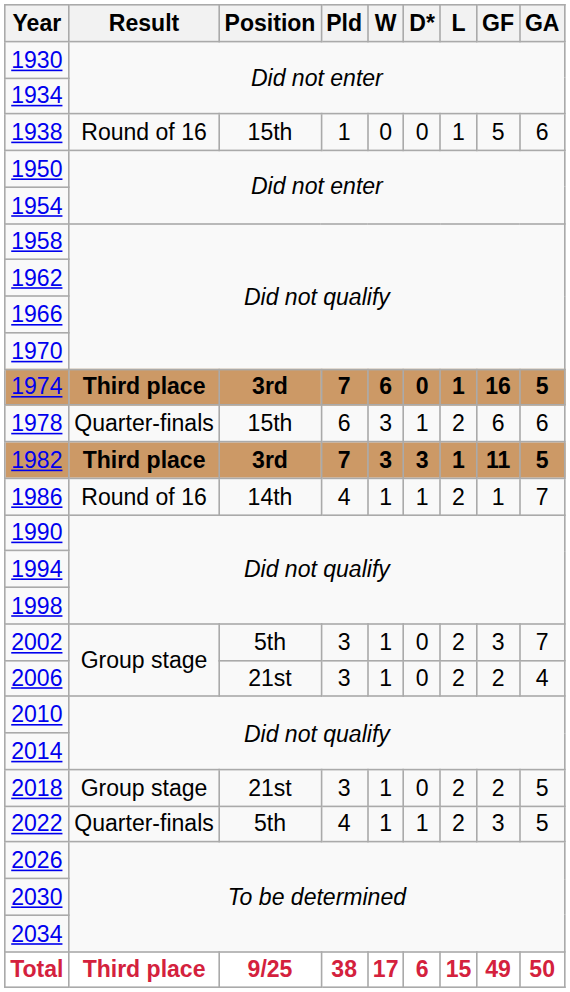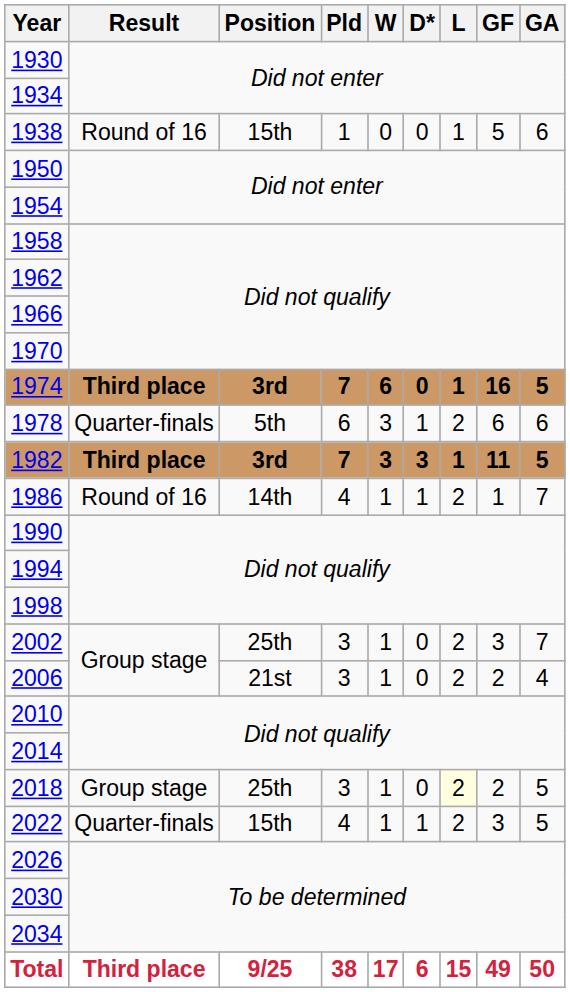(270, 424) 15th -> (270, 424) 5th
(270, 642) 5th -> (270, 642) 25th
(270, 788) 21st -> (270, 788) 25th
(458, 788) no background -> (458, 788) lightyellow background
(270, 824) 5th -> (270, 824) 15th
